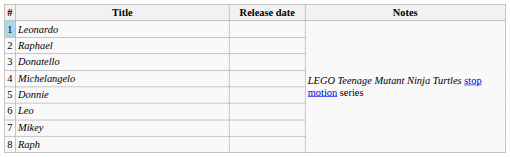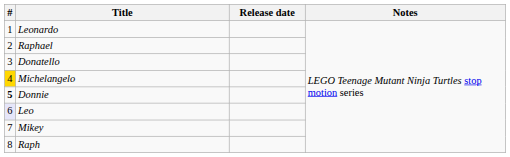(10, 29) lightblue background -> (10, 29) no background
(10, 78) no background -> (10, 78) gold background
(10, 95) normal -> (10, 95) bold
(10, 111) no background -> (10, 111) lavender background
